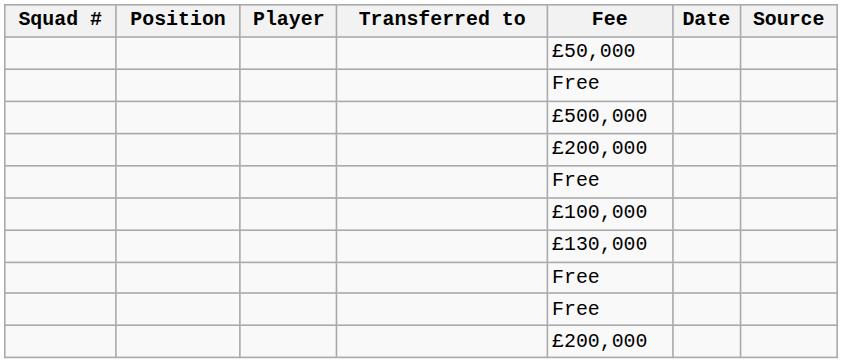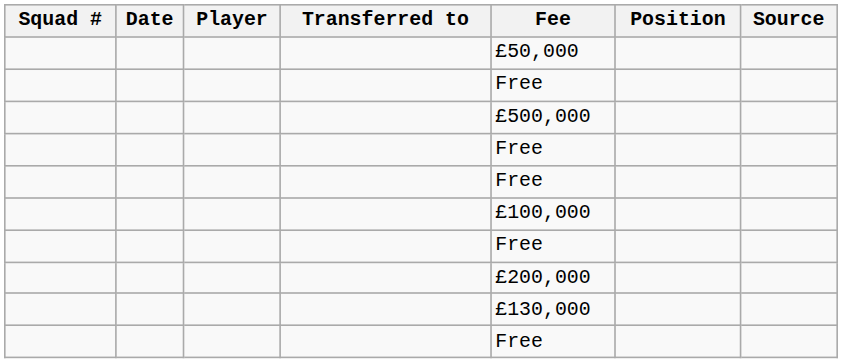columns swapped: (178, 21) <-> (706, 21)
(600, 150) £200,000 -> (519, 150) Free
(600, 246) £130,000 -> (519, 246) Free
(576, 278) Free -> (543, 278) £200,000
(576, 310) Free -> (543, 310) £130,000
(600, 342) £200,000 -> (519, 342) Free
